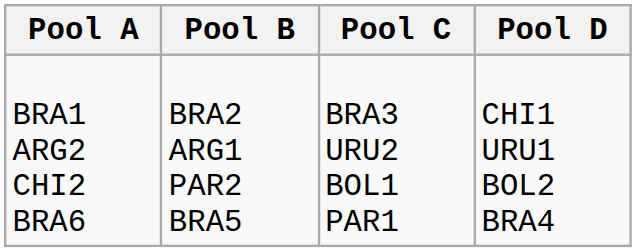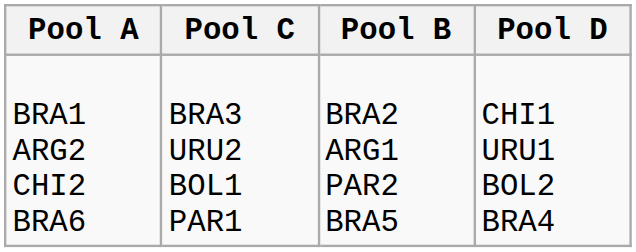columns swapped: (240, 30) <-> (396, 30)
